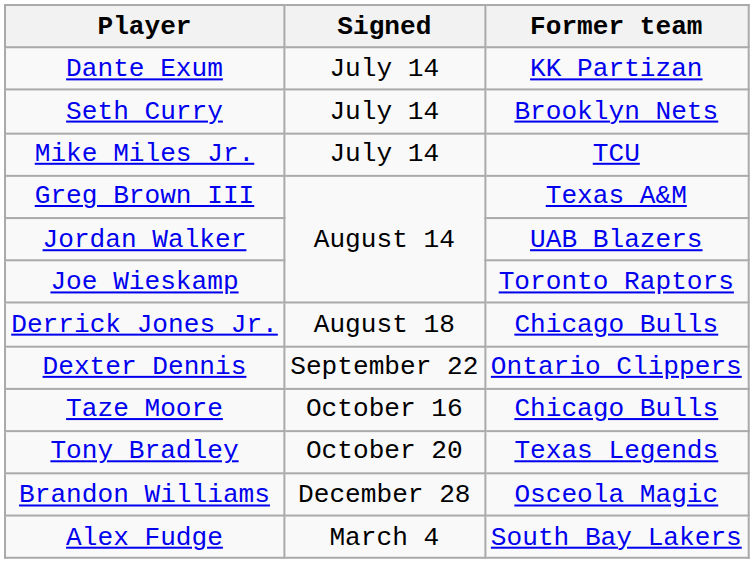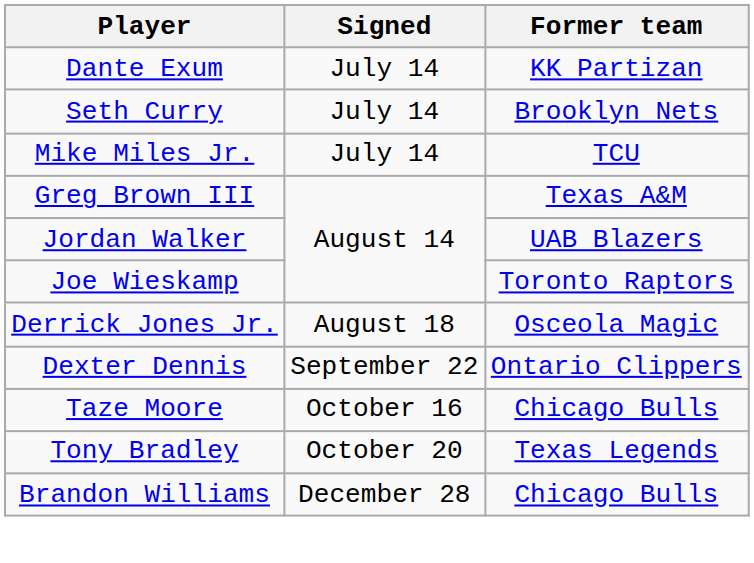(616, 324) Chicago Bulls -> (616, 324) Osceola Magic
(616, 495) Osceola Magic -> (616, 495) Chicago Bulls
- row: (144, 537)
